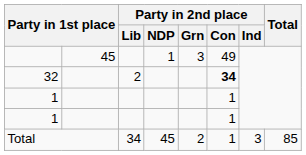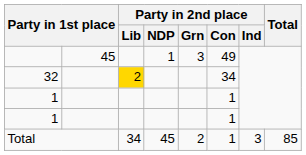(137, 77) no background -> (137, 77) gold background
(228, 77) bold -> (228, 77) normal
